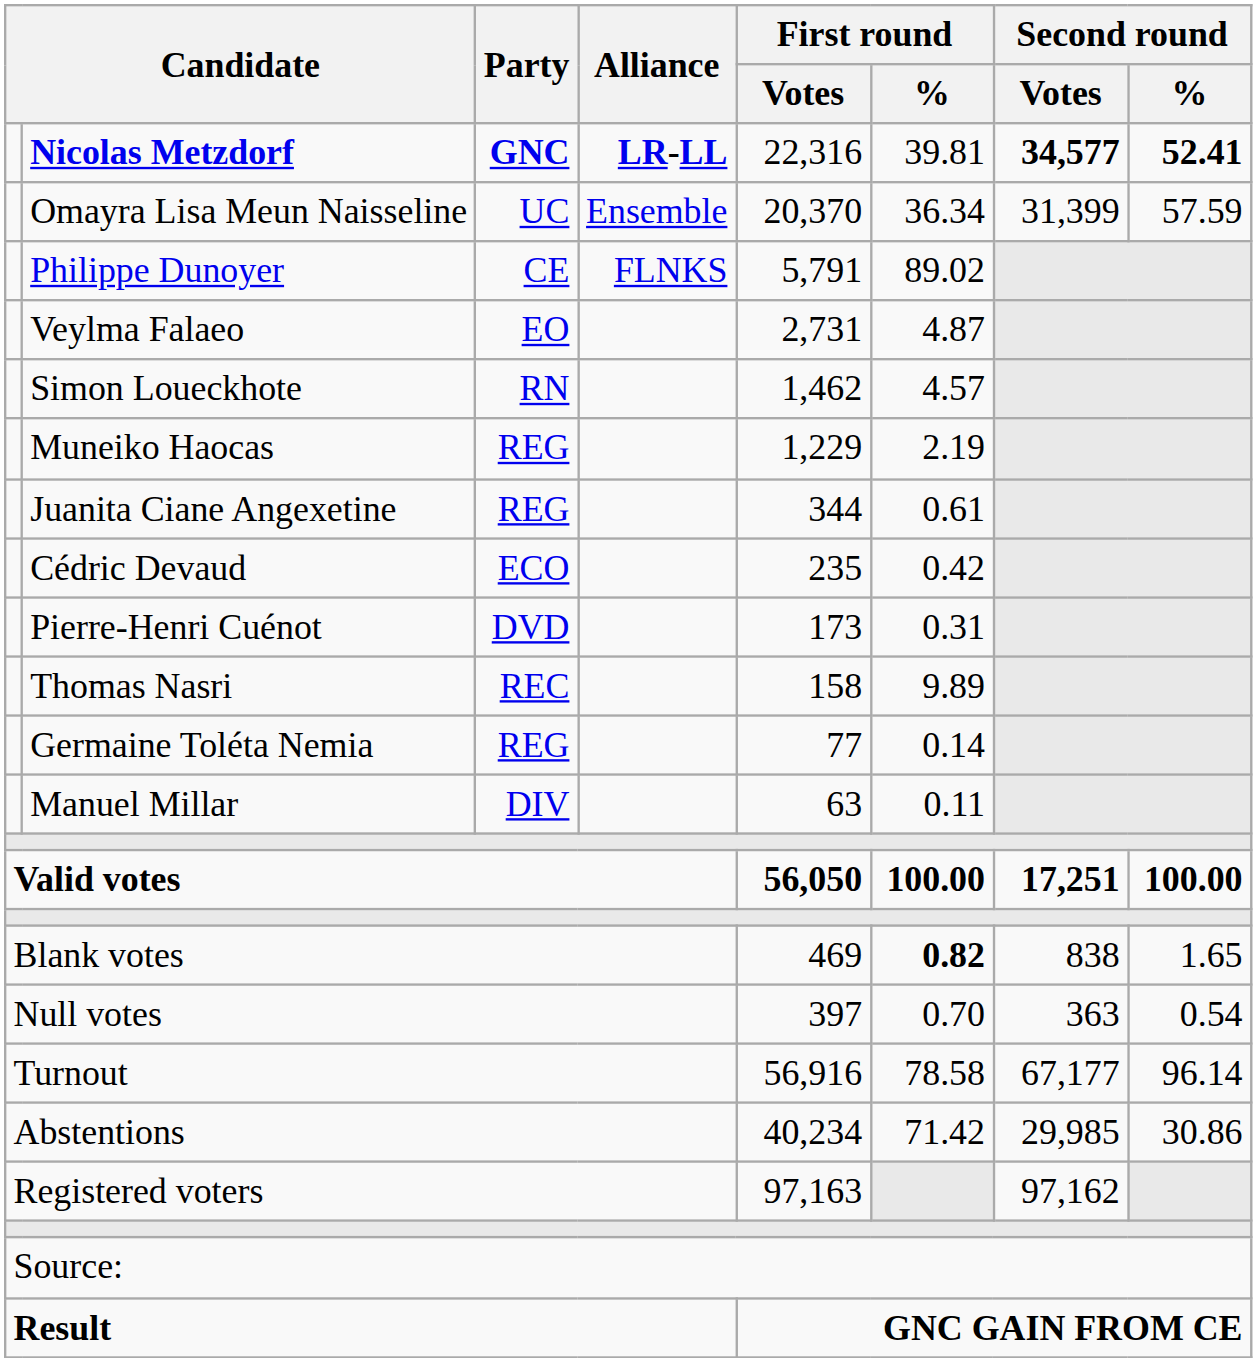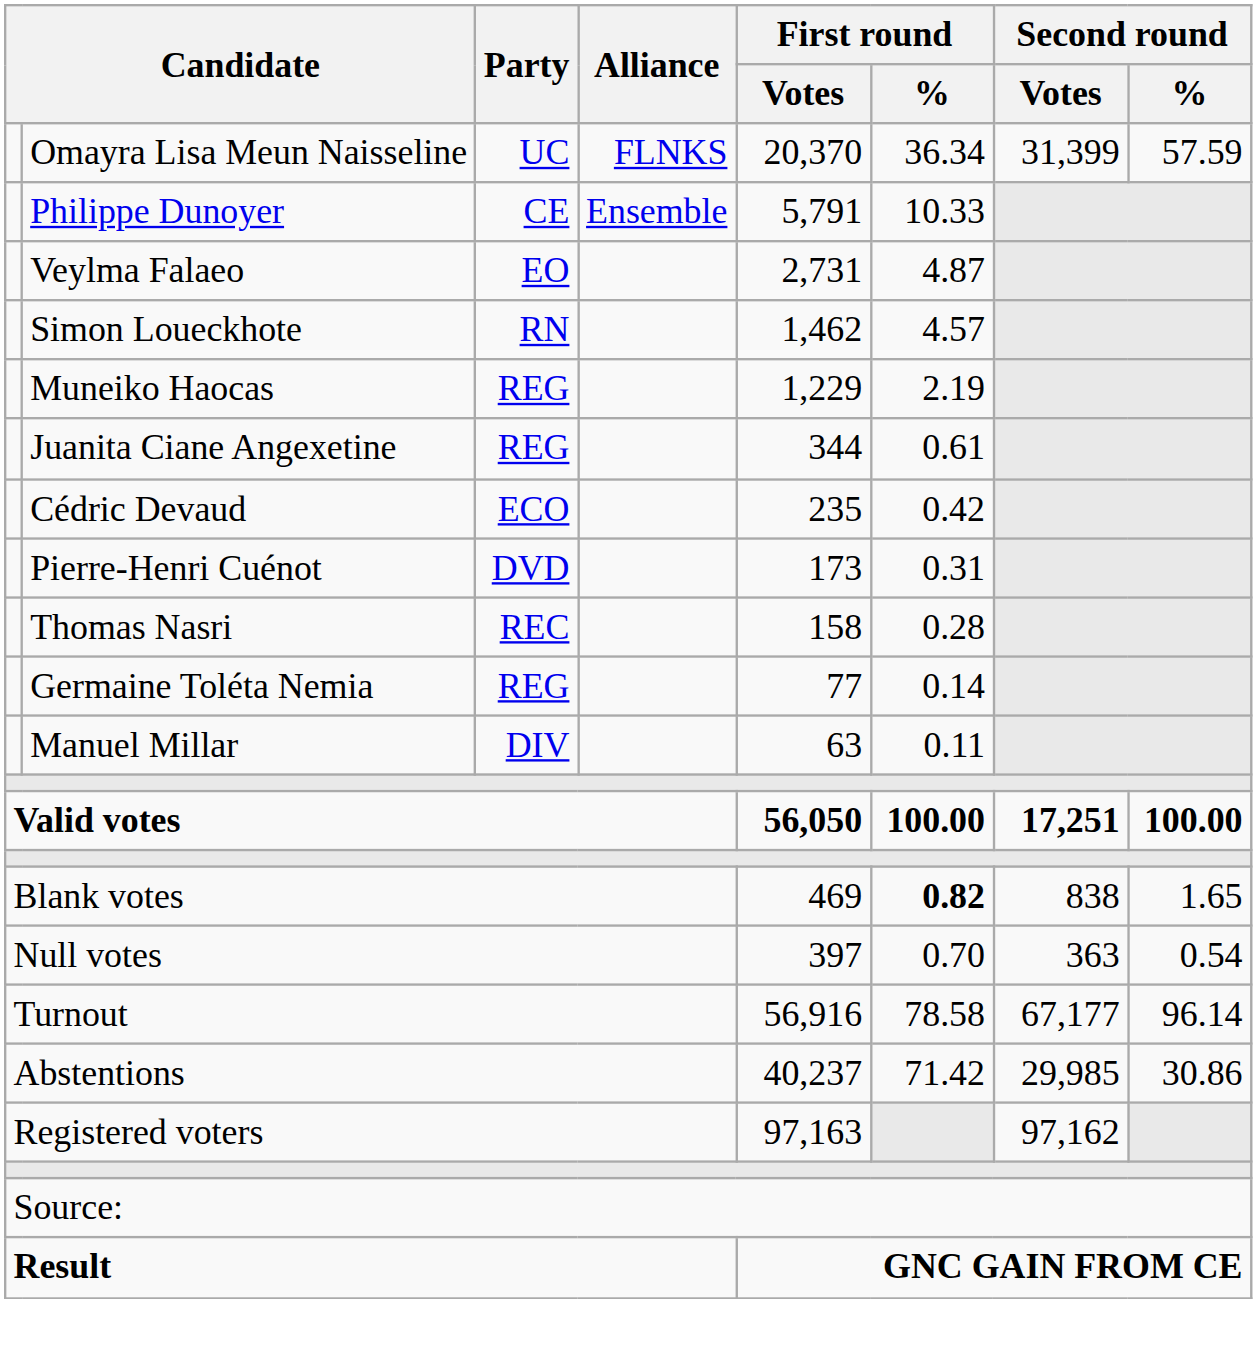- row: (162, 152)
(657, 211) Ensemble -> (671, 152) FLNKS
(671, 270) FLNKS -> (657, 211) Ensemble
(945, 270) 89.02 -> (945, 211) 10.33
(954, 684) 9.89 -> (954, 625) 0.28
(813, 1132) 40,234 -> (813, 1073) 40,237
